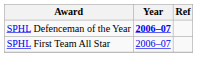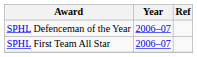(153, 28) bold -> (153, 28) normal
